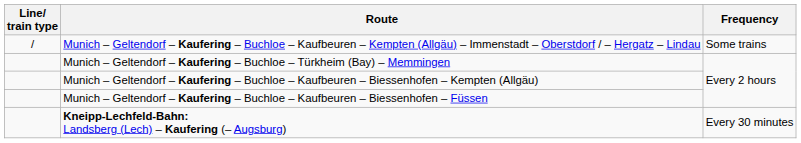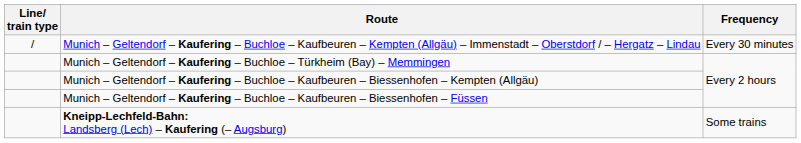(736, 44) Some trains -> (750, 44) Every 30 minutes
(750, 122) Every 30 minutes -> (736, 122) Some trains
